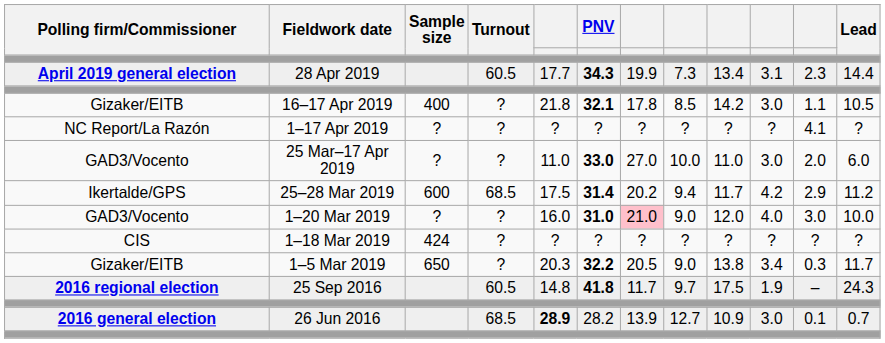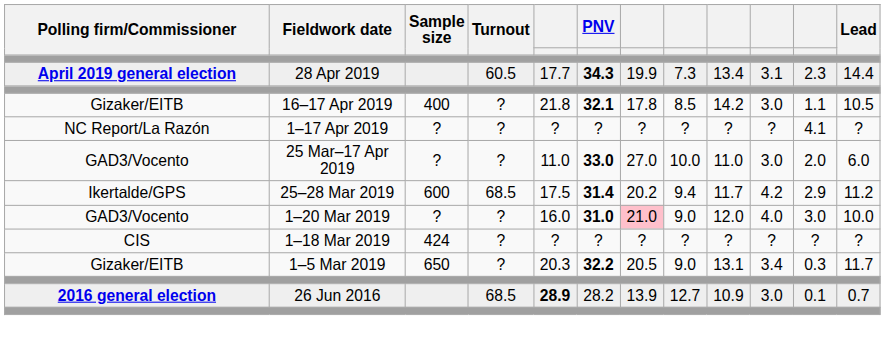(728, 264) 13.8 -> (728, 264) 13.1
- row: (137, 288)
